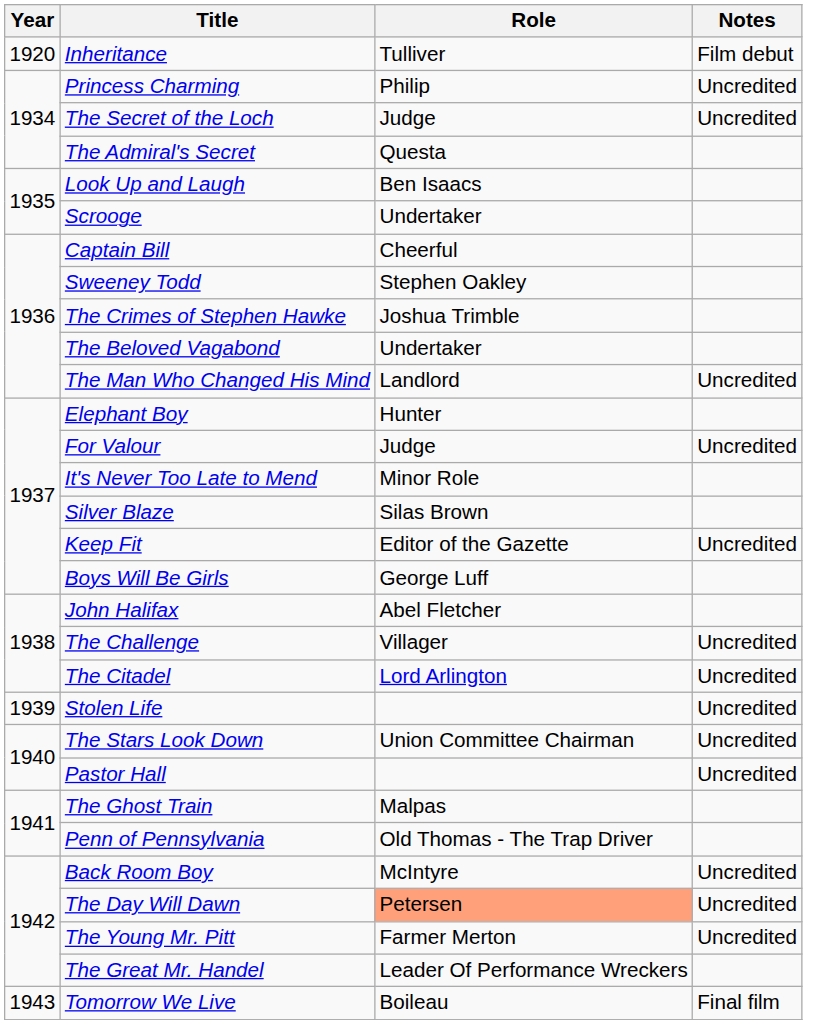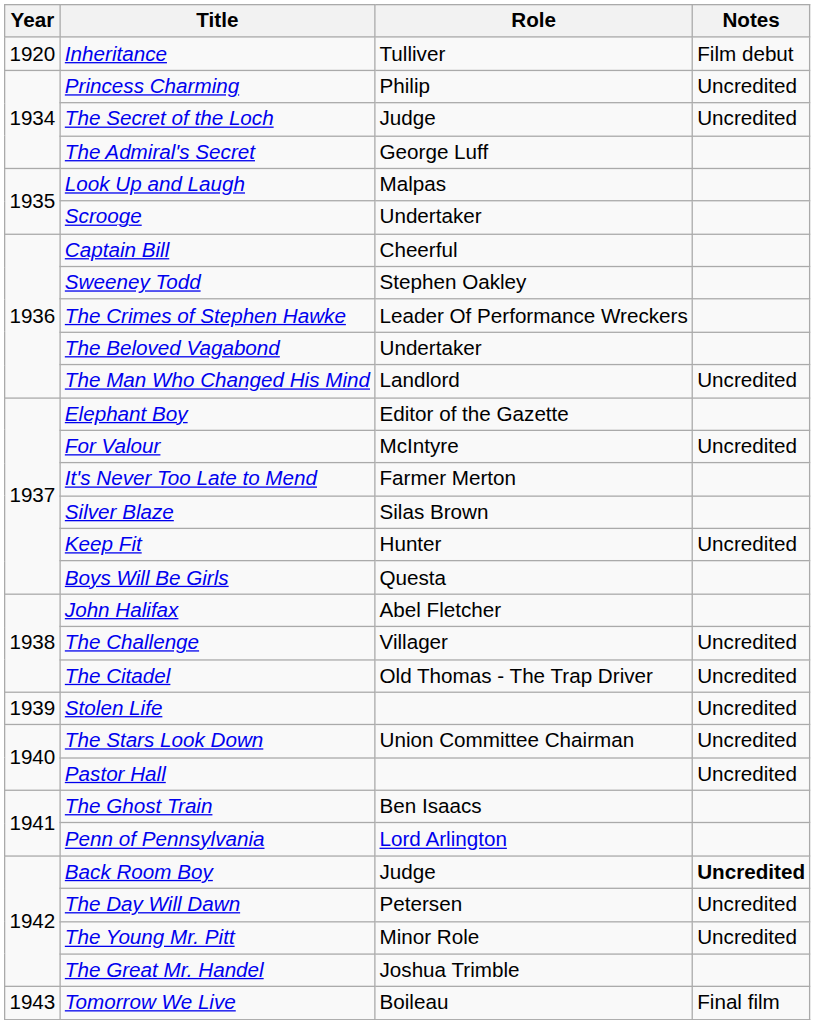(413, 151) Questa -> (434, 151) George Luff
(431, 184) Ben Isaacs -> (413, 184) Malpas
(449, 315) Joshua Trimble -> (534, 315) Leader Of Performance Wreckers
(410, 413) Hunter -> (474, 413) Editor of the Gazette
(408, 446) Judge -> (419, 446) McIntyre
(429, 479) Minor Role -> (448, 479) Farmer Merton
(474, 544) Editor of the Gazette -> (410, 544) Hunter
(434, 577) George Luff -> (413, 577) Questa
(443, 675) Lord Arlington -> (516, 675) Old Thomas - The Trap Driver
(413, 806) Malpas -> (431, 806) Ben Isaacs
(516, 839) Old Thomas - The Trap Driver -> (443, 839) Lord Arlington
(419, 871) McIntyre -> (408, 871) Judge
(747, 871) normal -> (751, 871) bold
(421, 904) lightsalmon background -> (421, 904) no background
(448, 937) Farmer Merton -> (429, 937) Minor Role
(534, 970) Leader Of Performance Wreckers -> (449, 970) Joshua Trimble
